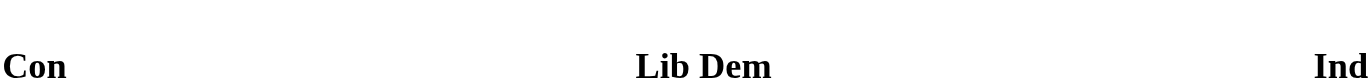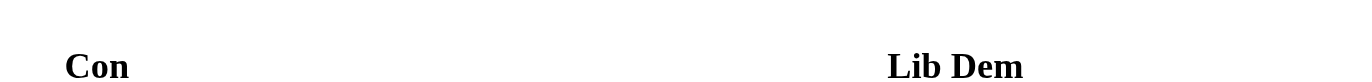- column: (1341, 15)
